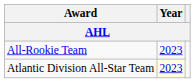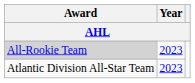(47, 50) no background -> (47, 50) lightgrey background
(171, 68) lightyellow background -> (171, 68) no background
